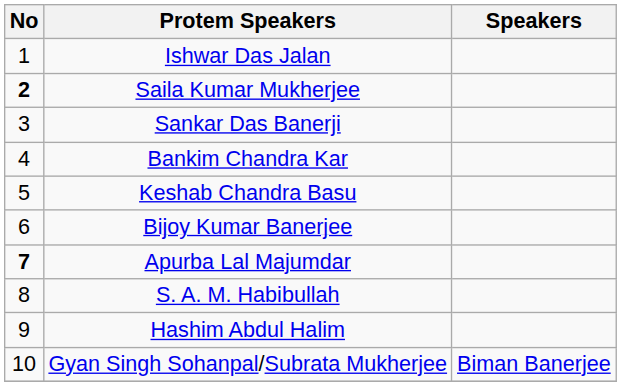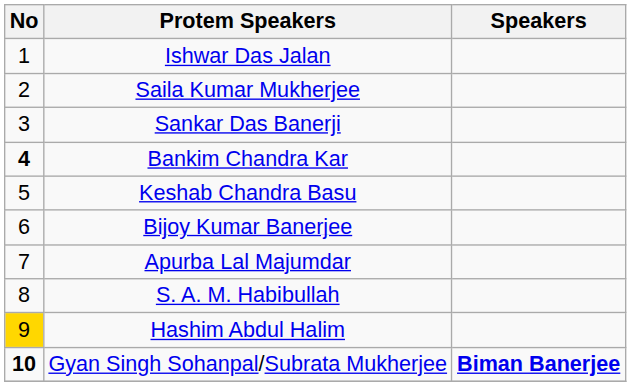(24, 90) bold -> (24, 90) normal
(24, 158) normal -> (24, 158) bold
(24, 261) bold -> (24, 261) normal
(24, 329) no background -> (24, 329) gold background
(24, 364) normal -> (24, 364) bold
(534, 364) normal -> (539, 364) bold
